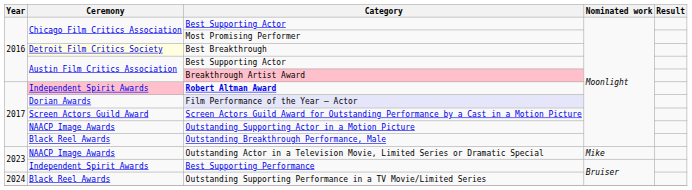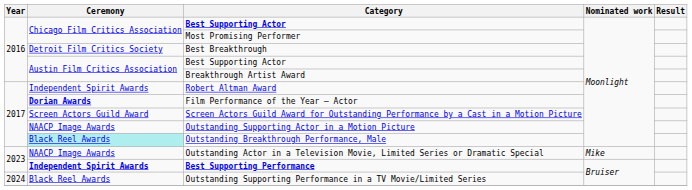(236, 24) normal -> (236, 24) bold
(96, 50) lightyellow background -> (96, 50) no background
(245, 75) pink background -> (245, 75) no background
(89, 88) pink background -> (89, 88) no background
(231, 88) bold -> (231, 88) normal
(60, 101) normal -> (60, 101) bold
(272, 101) lavender background -> (272, 101) no background
(70, 140) no background -> (70, 140) paleturquoise background
(89, 166) normal -> (89, 166) bold
(250, 166) normal -> (250, 166) bold
